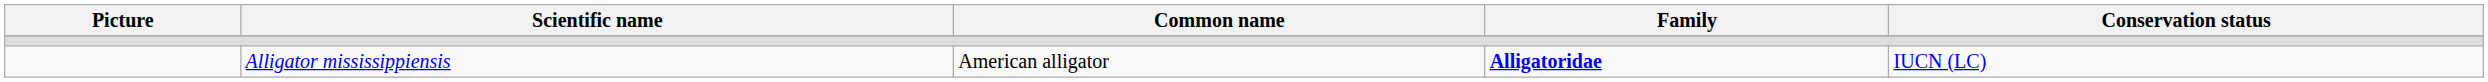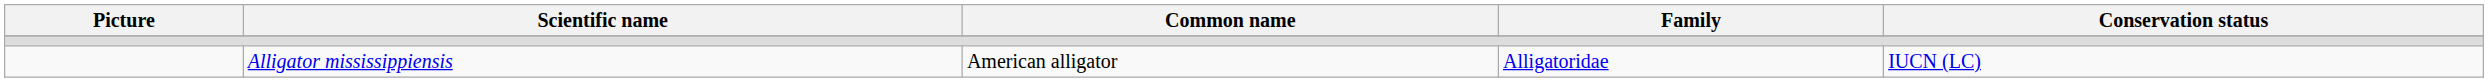(1546, 61) bold -> (1556, 61) normal
